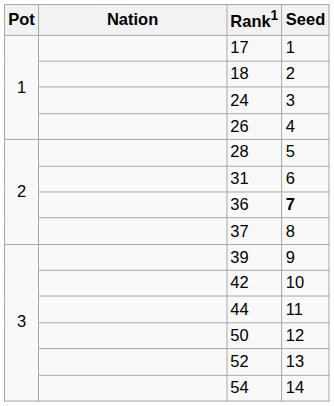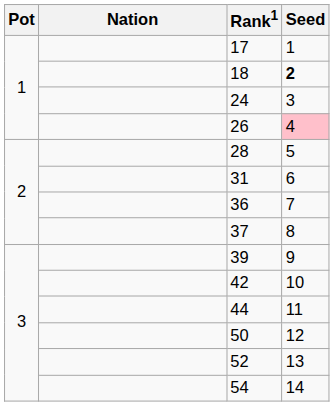(290, 74) normal -> (290, 74) bold
(290, 126) no background -> (290, 126) pink background
(290, 204) bold -> (290, 204) normal
